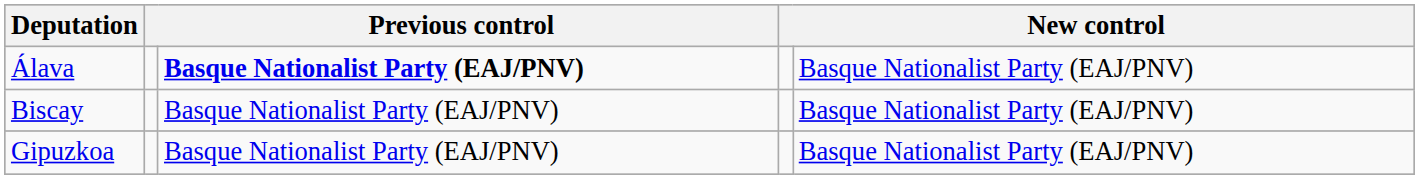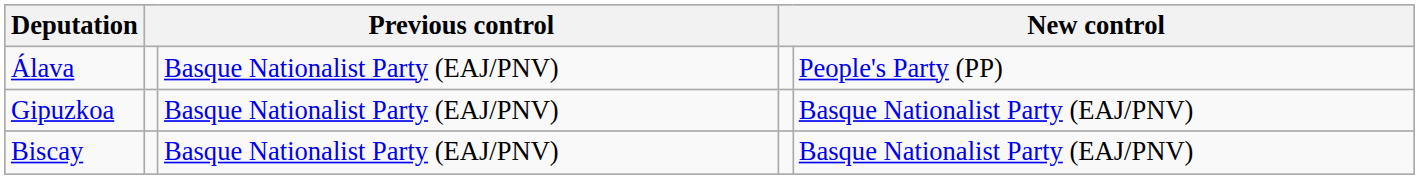(374, 67) bold -> (361, 67) normal
(996, 67) Basque Nationalist Party (EAJ/PNV) -> (901, 67) People's Party (PP)
rows swapped: (47, 109) <-> (63, 151)
